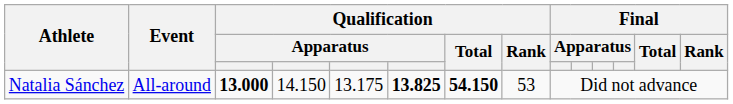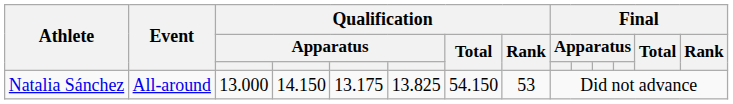(244, 84) bold -> (244, 84) normal
(416, 84) bold -> (416, 84) normal
(474, 84) bold -> (474, 84) normal
